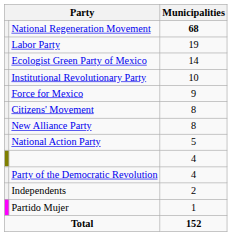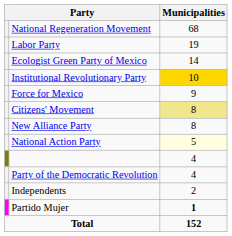(194, 28) bold -> (194, 28) normal
(194, 77) no background -> (194, 77) gold background
(194, 110) no background -> (194, 110) khaki background
(194, 142) no background -> (194, 142) lightyellow background
(194, 207) normal -> (194, 207) bold
